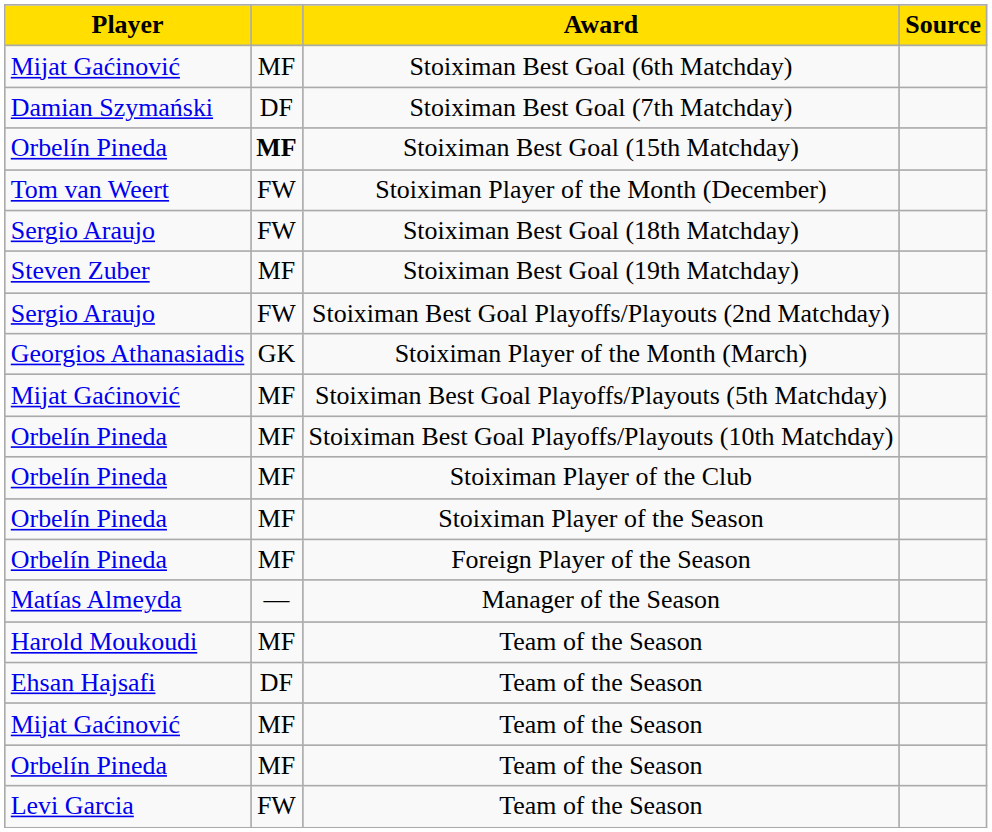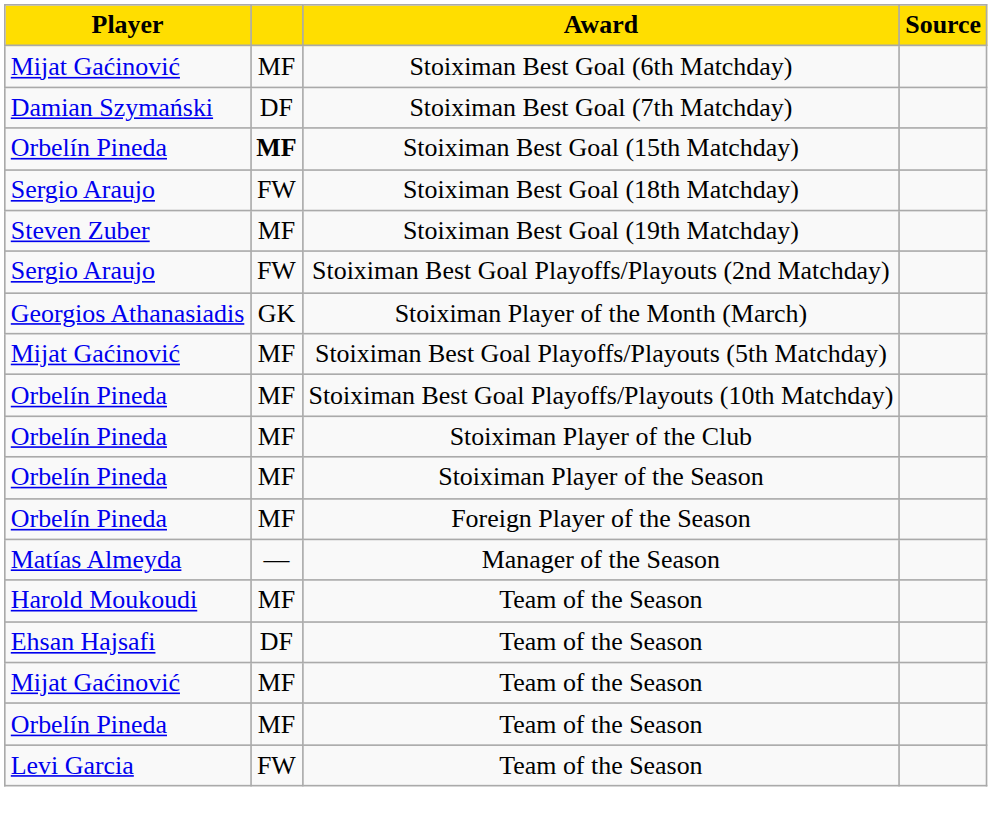- row: (90, 189)
